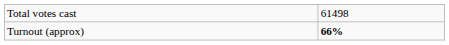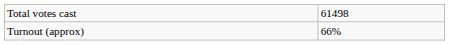(332, 31) bold -> (331, 31) normal
